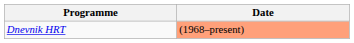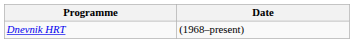(212, 30) lightsalmon background -> (212, 30) no background
